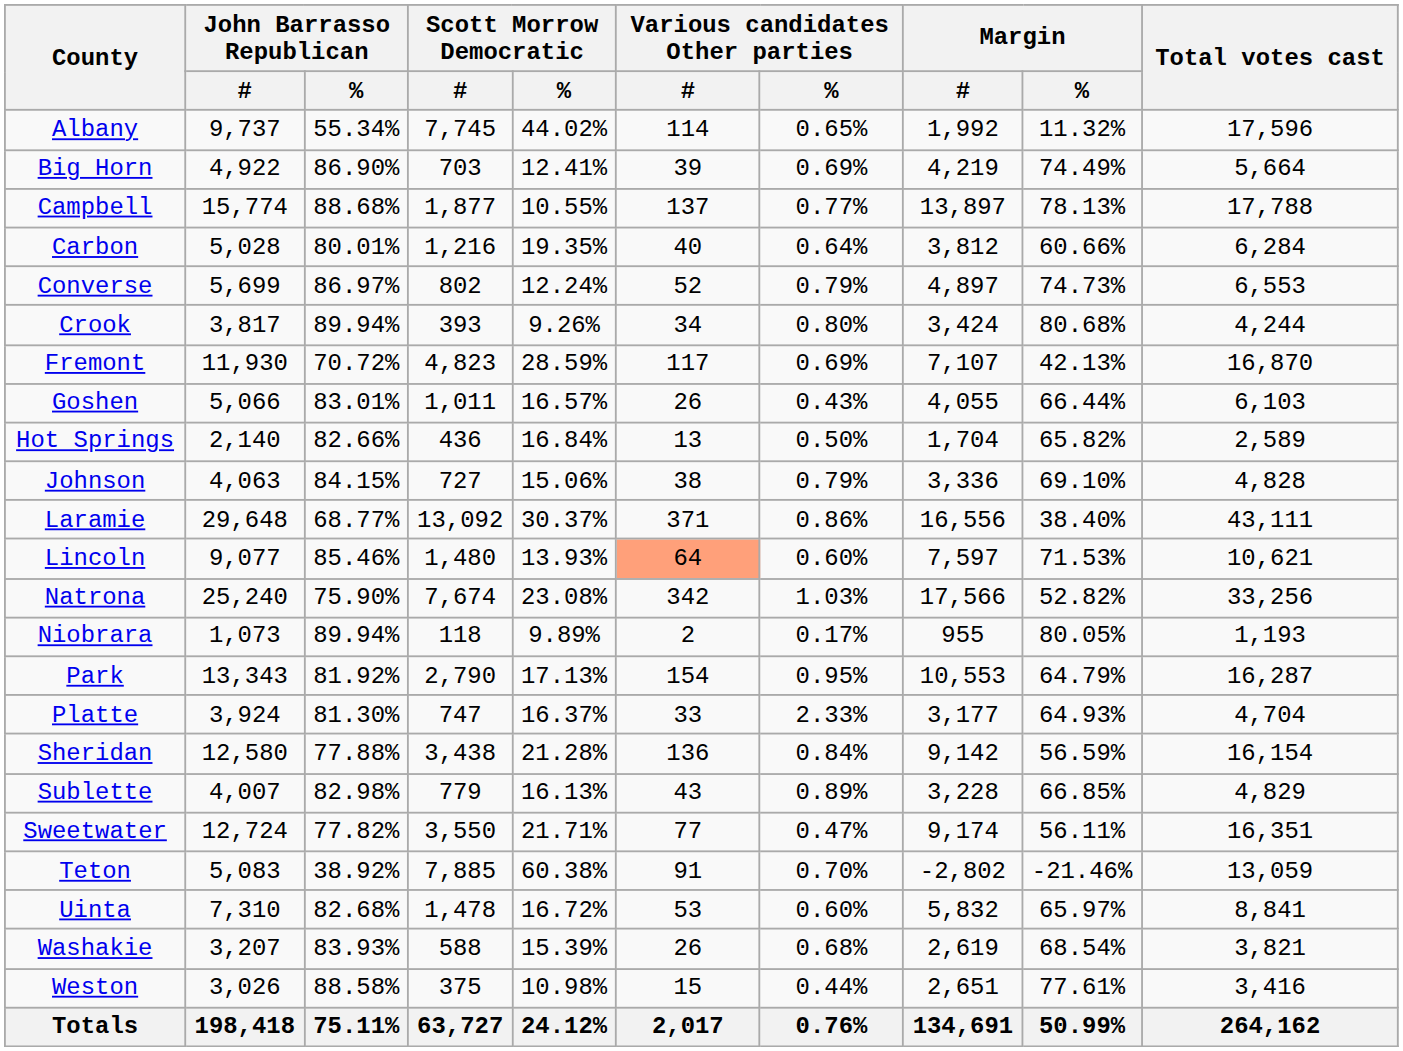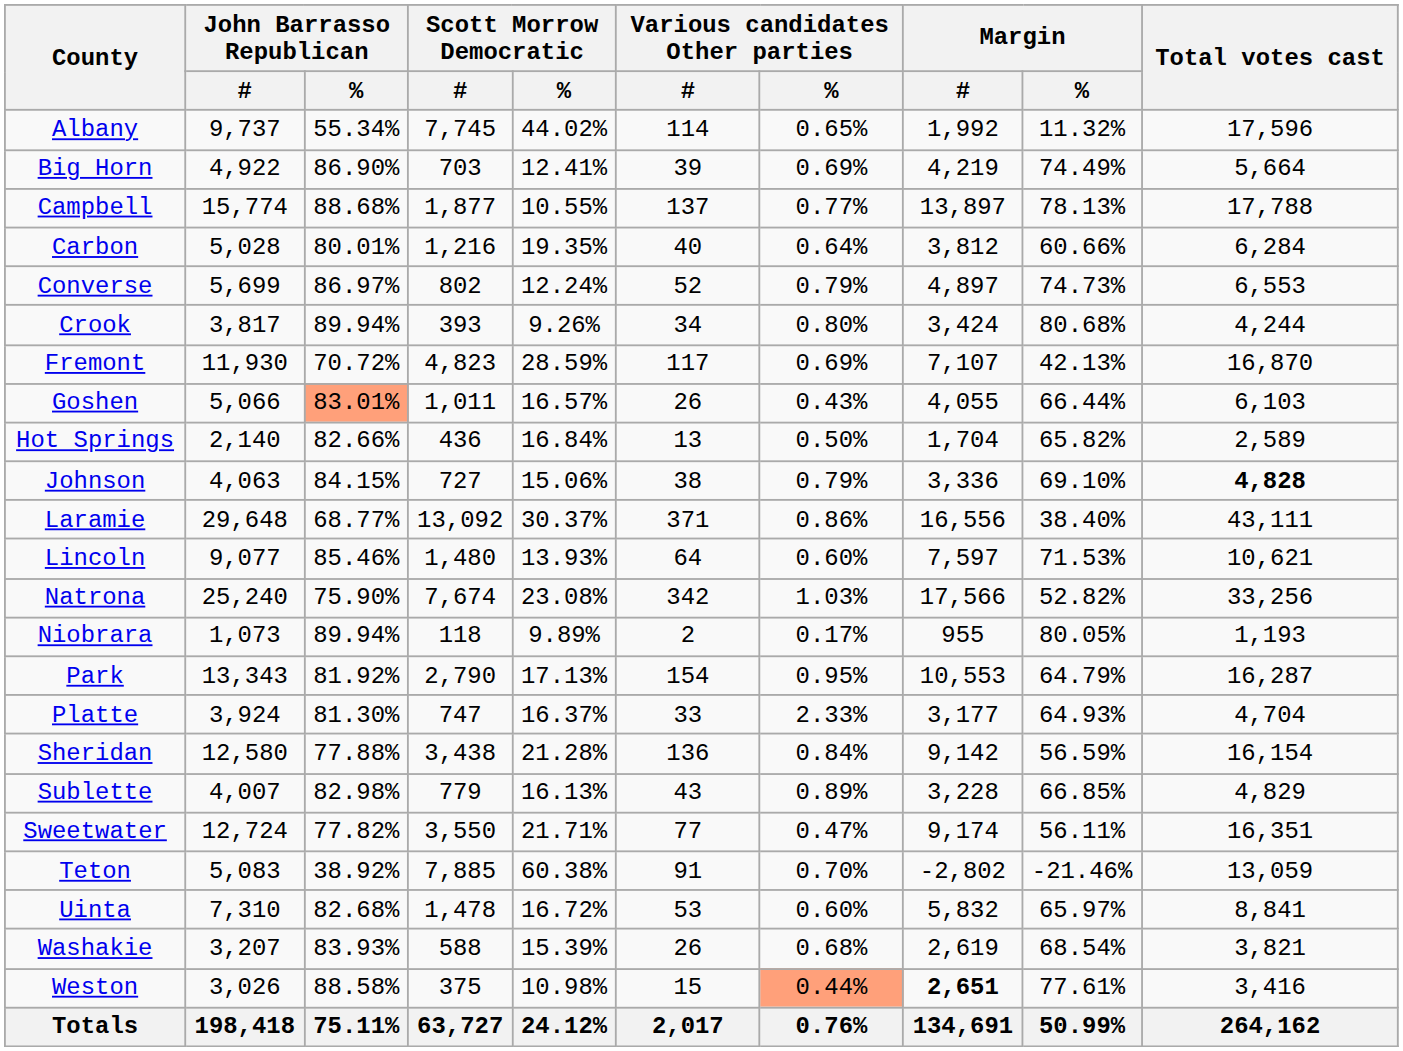(356, 403) no background -> (356, 403) lightsalmon background
(1270, 481) normal -> (1270, 481) bold
(688, 559) lightsalmon background -> (688, 559) no background
(831, 988) no background -> (831, 988) lightsalmon background
(963, 988) normal -> (963, 988) bold
